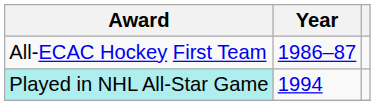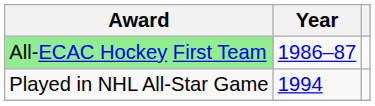(138, 52) no background -> (138, 52) lightgreen background
(139, 84) paleturquoise background -> (139, 84) no background
